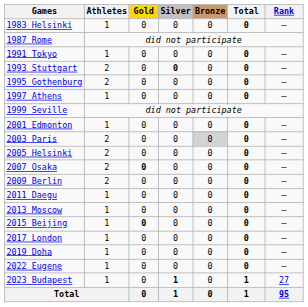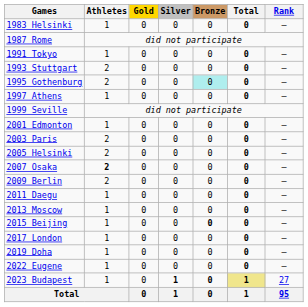(176, 68) bold -> (176, 68) normal
(210, 82) no background -> (210, 82) paleturquoise background
(210, 138) lightgrey background -> (210, 138) no background
(107, 167) normal -> (107, 167) bold
(144, 167) bold -> (144, 167) normal
(144, 223) bold -> (144, 223) normal
(210, 223) normal -> (210, 223) bold
(210, 280) normal -> (210, 280) bold
(246, 280) no background -> (246, 280) khaki background
